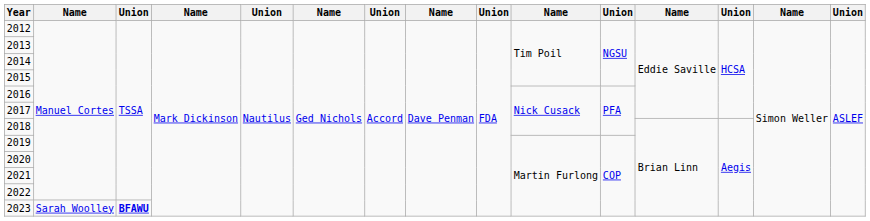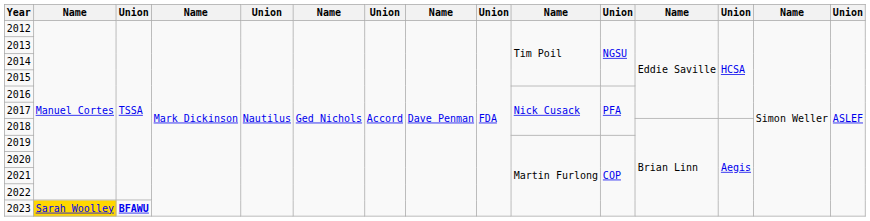(75, 208) no background -> (75, 208) gold background
